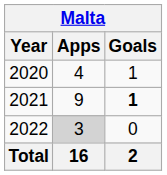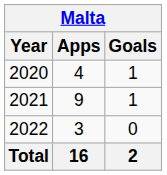(133, 101) bold -> (133, 101) normal
(79, 128) lightgrey background -> (79, 128) no background
